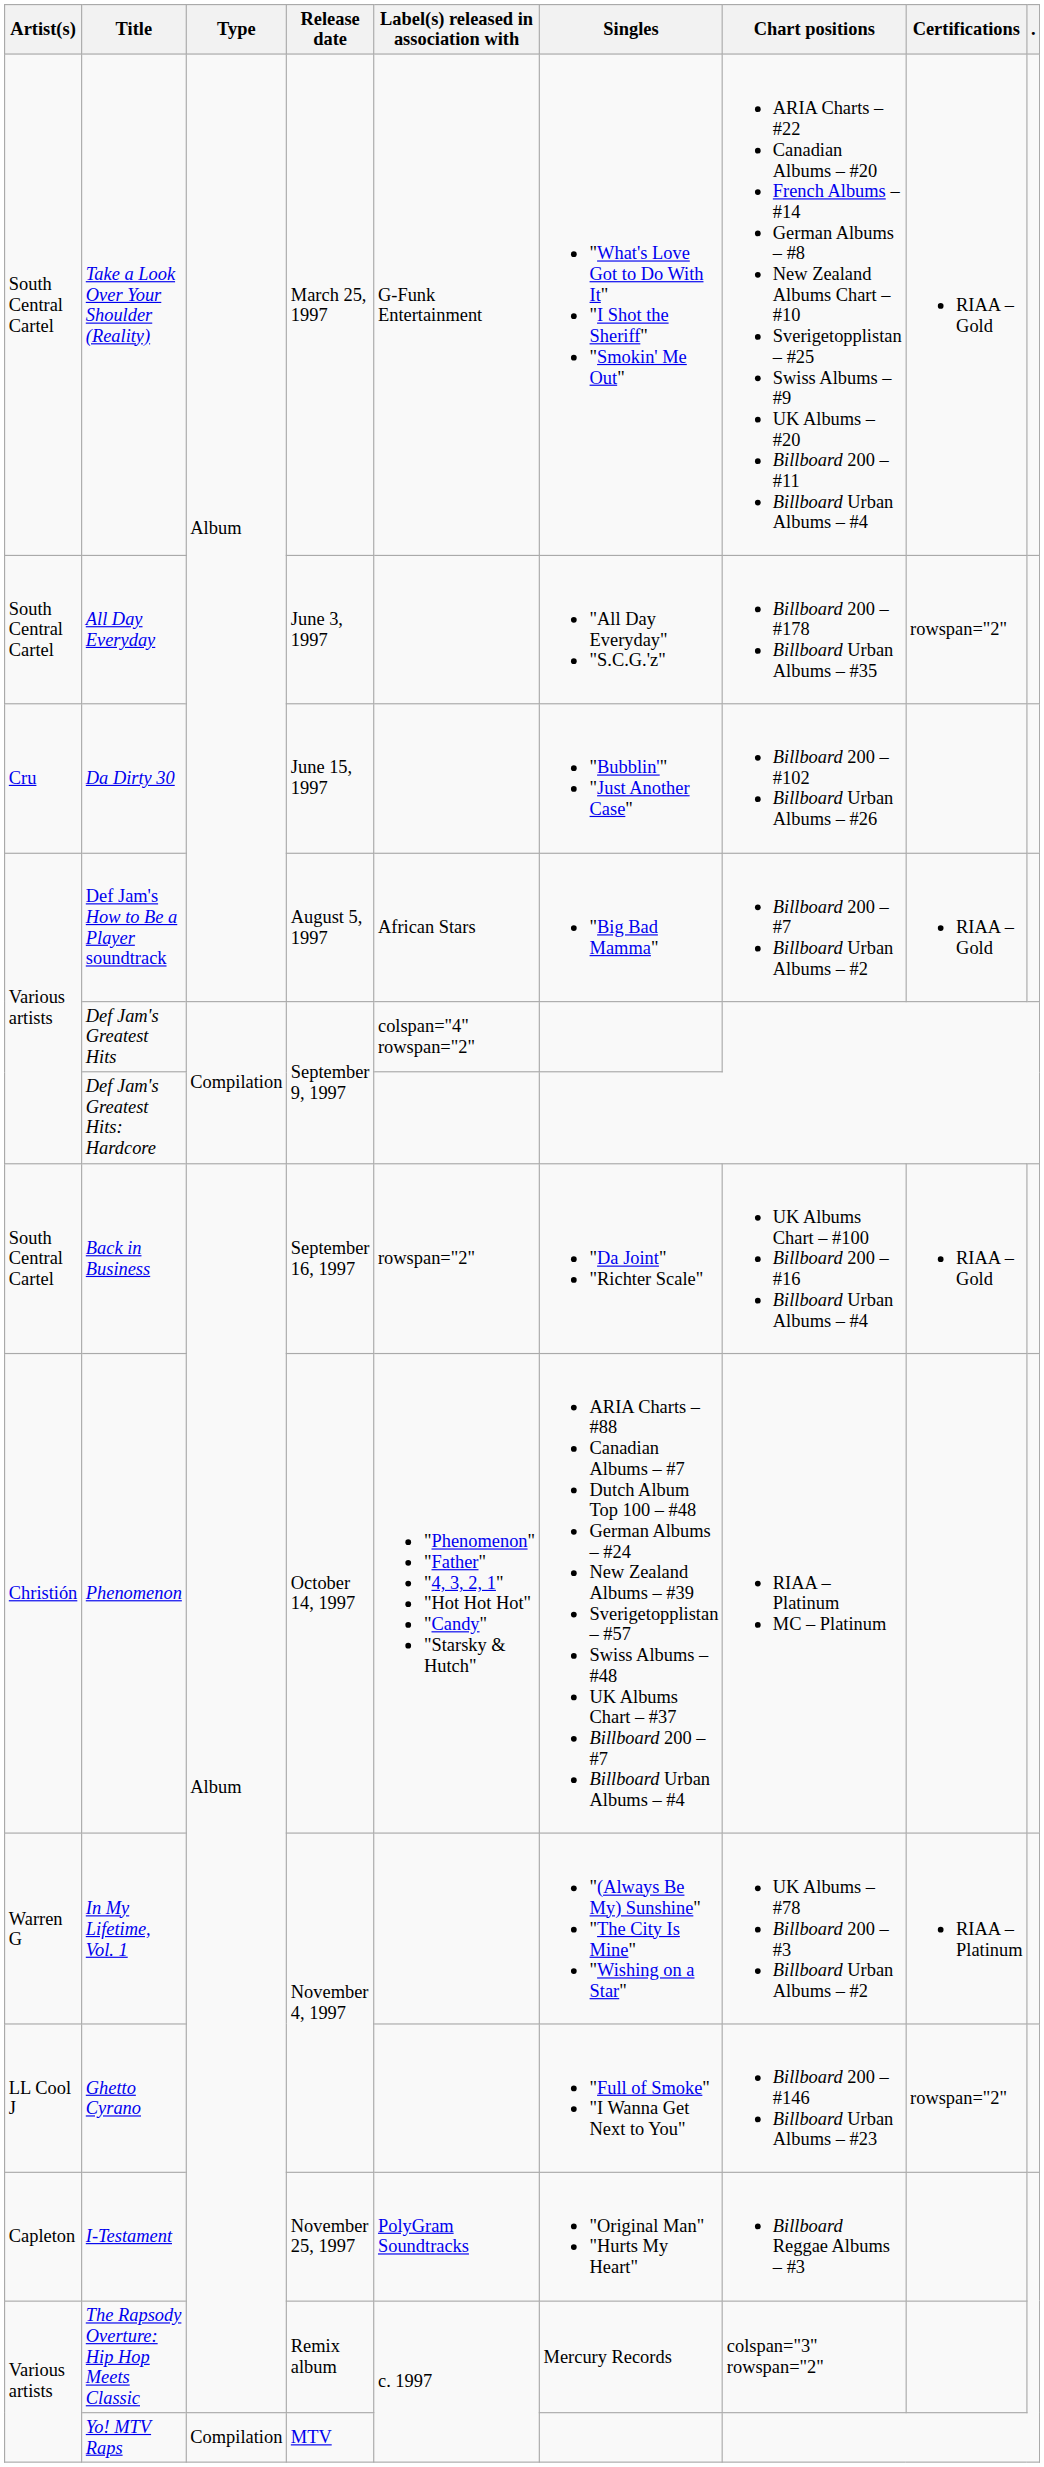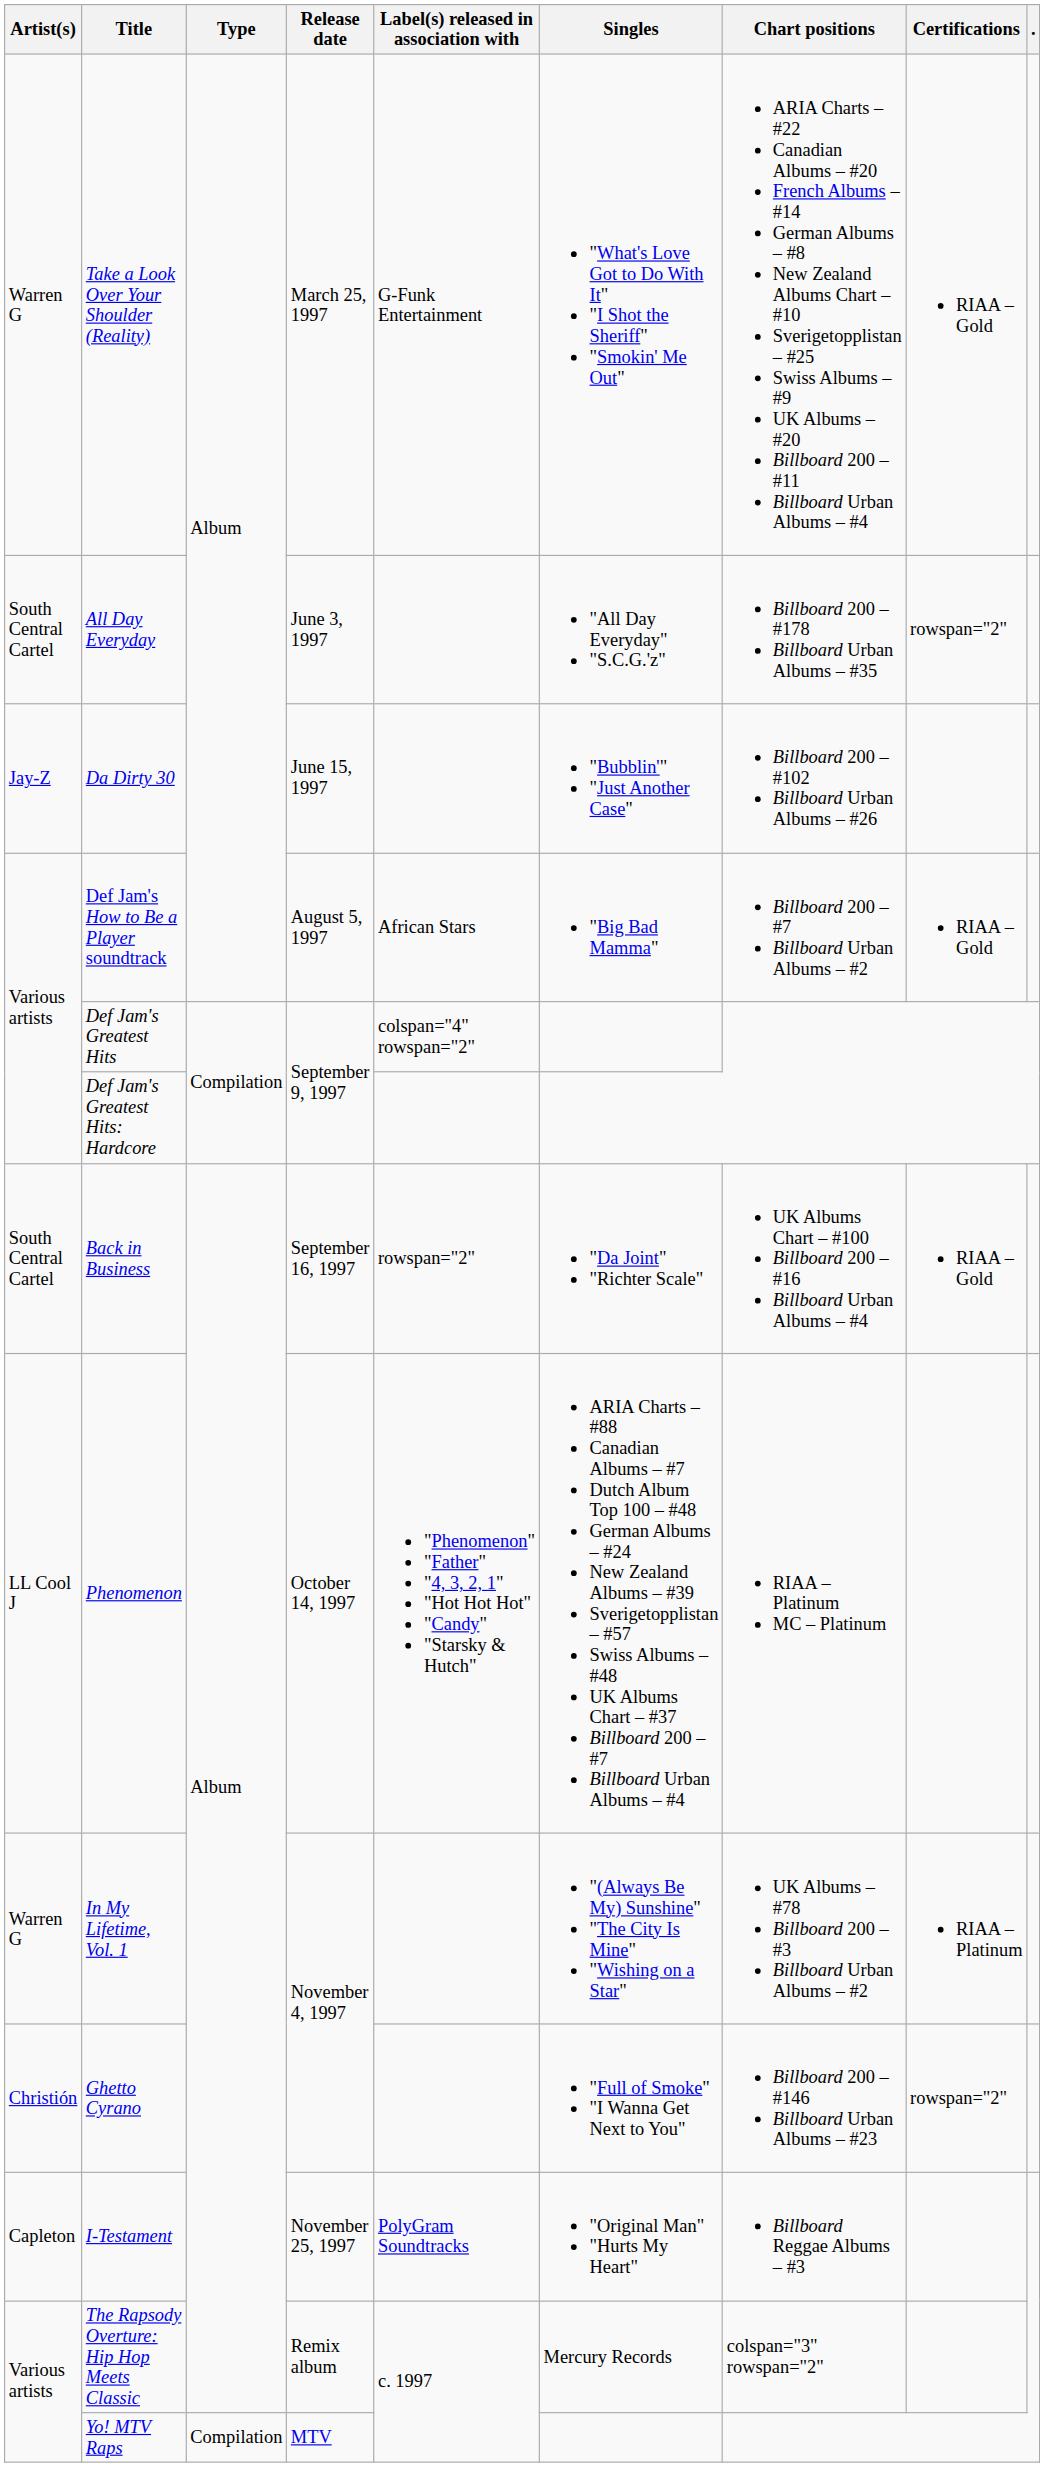(36, 304) South Central Cartel -> (36, 304) Warren G
(23, 778) Cru -> (30, 778) Jay-Z
(43, 1593) Christión -> (40, 1593) LL Cool J
(40, 2098) LL Cool J -> (43, 2098) Christión
